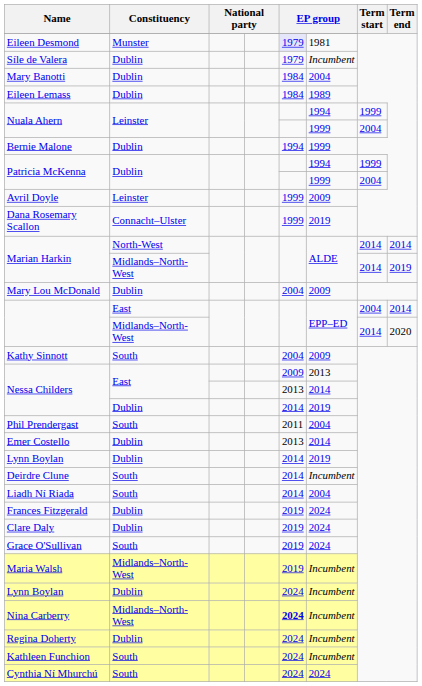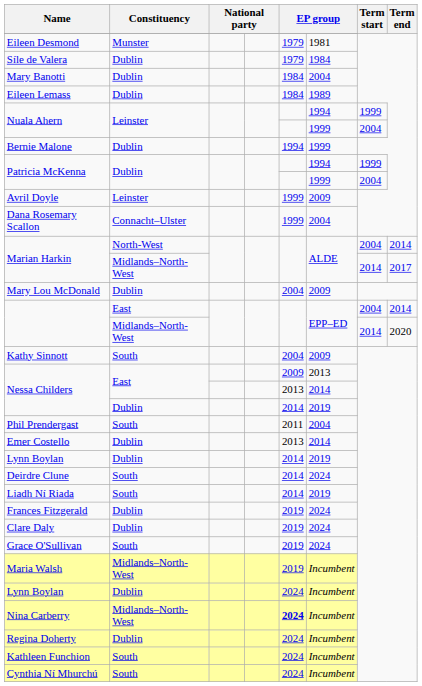(293, 42) lavender background -> (293, 42) no background
(332, 59) Incumbent -> (320, 59) 1984
(320, 221) 2019 -> (320, 221) 2004
(370, 244) 2014 -> (370, 244) 2004
(400, 268) 2019 -> (400, 268) 2017
(332, 476) Incumbent -> (320, 476) 2024
(320, 493) 2004 -> (320, 493) 2019
(320, 673) 2024 -> (332, 673) Incumbent
